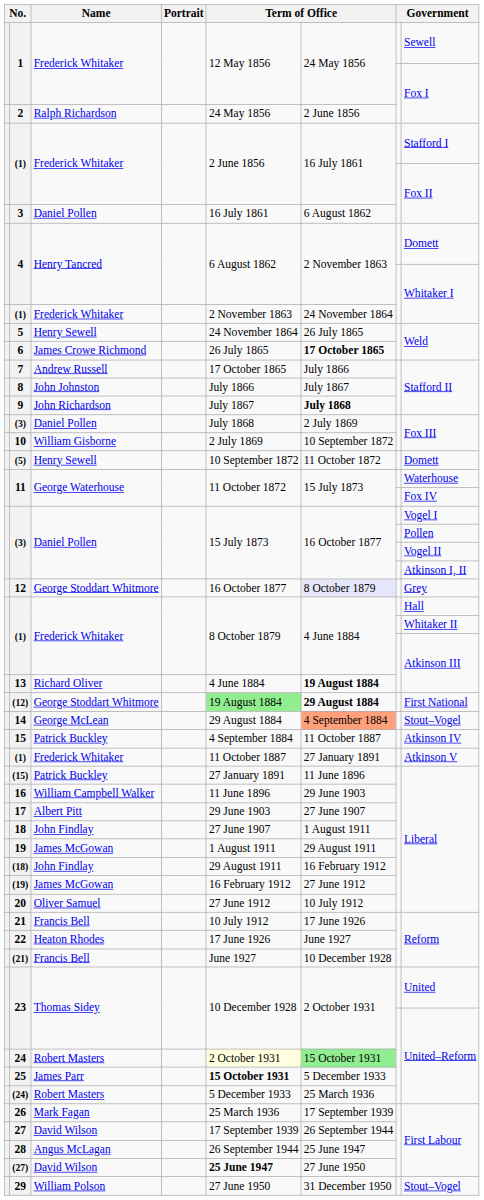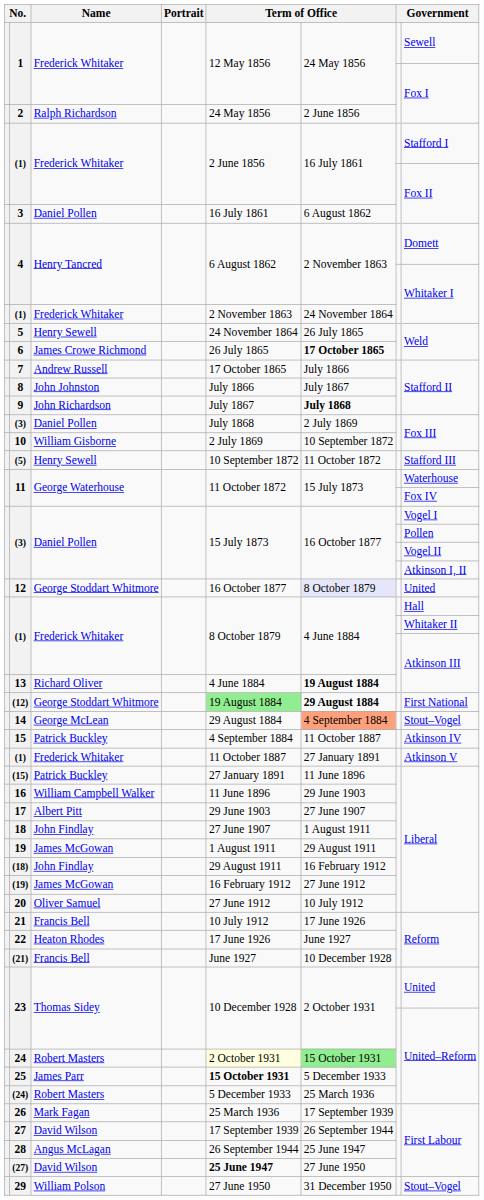(421, 460) Domett -> (430, 460) Stafford III
(416, 588) Grey -> (420, 588) United
